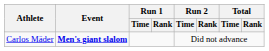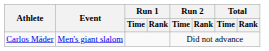(92, 39) bold -> (90, 39) normal
